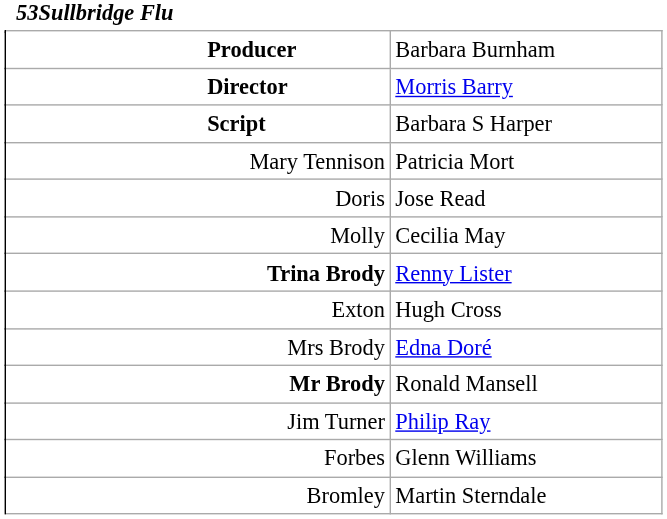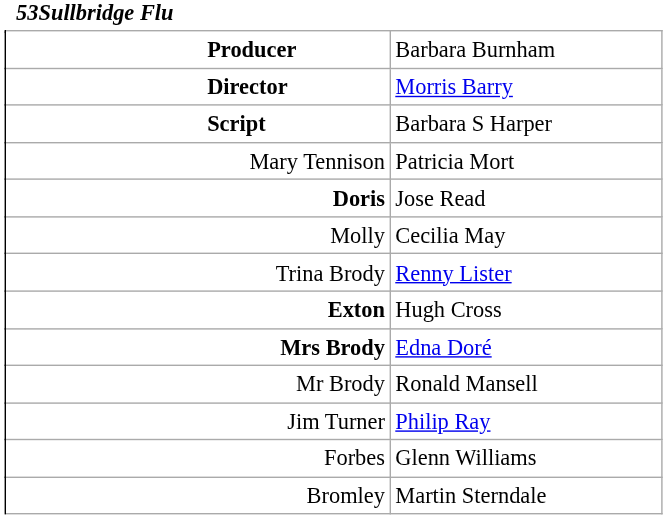(360, 198) normal -> (359, 198) bold
(326, 272) bold -> (330, 272) normal
(358, 310) normal -> (356, 310) bold
(336, 347) normal -> (333, 347) bold
(337, 384) bold -> (340, 384) normal
